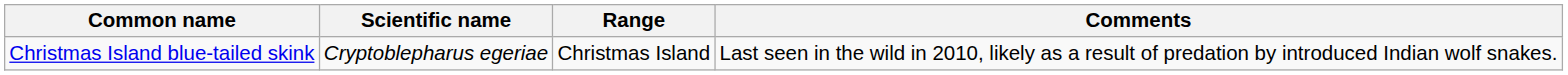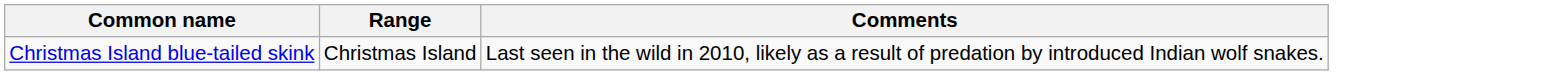- column: (436, 20)
